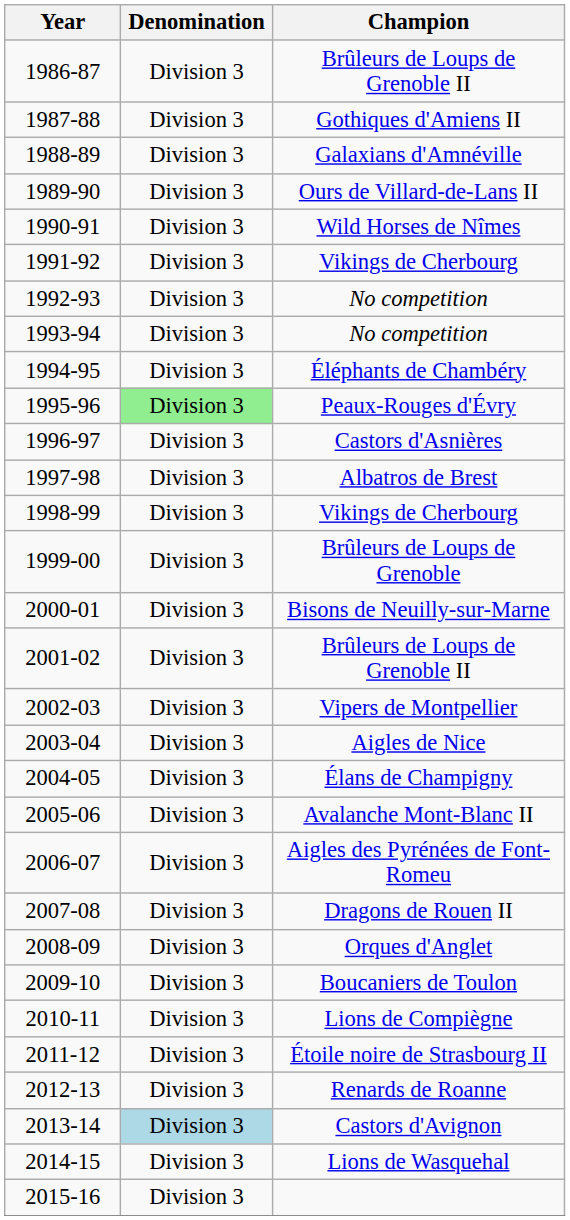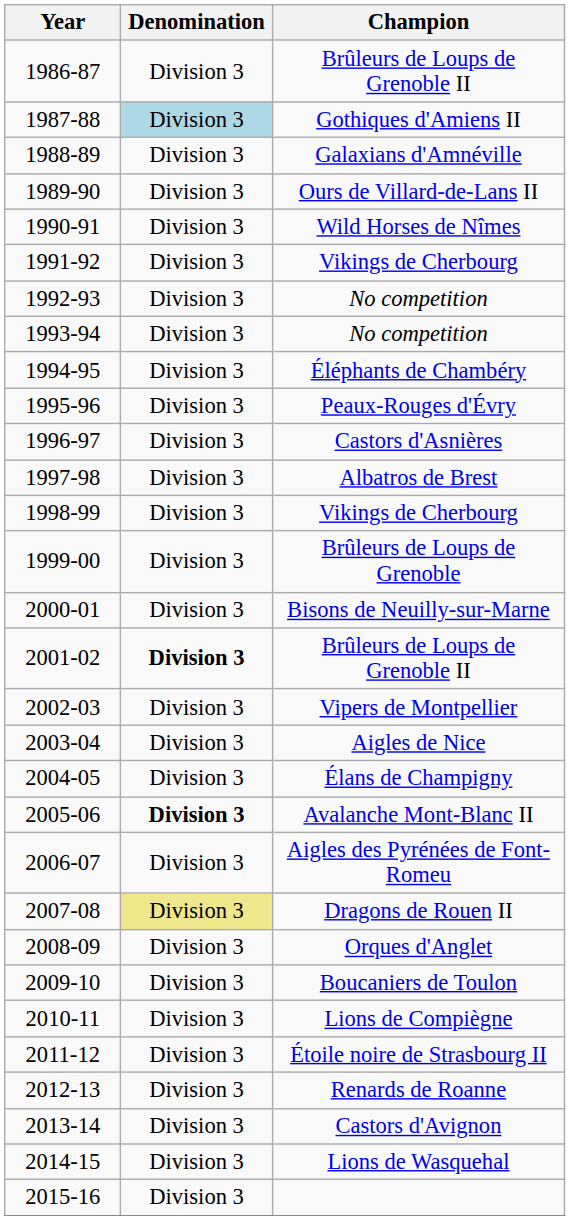(197, 119) no background -> (197, 119) lightblue background
(197, 405) lightgreen background -> (197, 405) no background
(197, 658) normal -> (197, 658) bold
(197, 814) normal -> (197, 814) bold
(197, 911) no background -> (197, 911) khaki background
(197, 1125) lightblue background -> (197, 1125) no background
